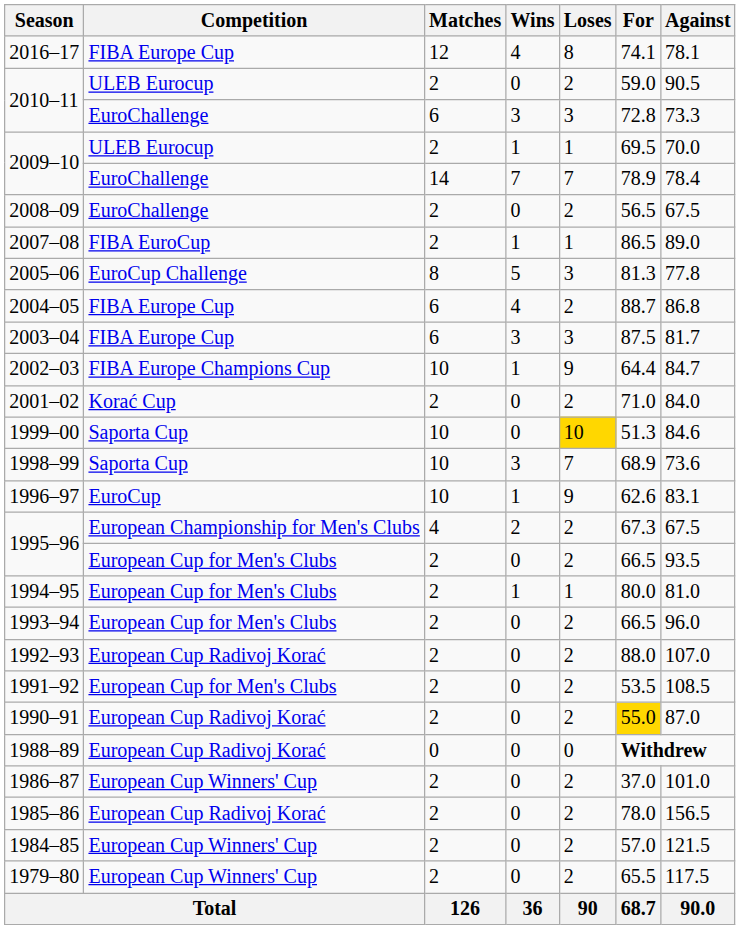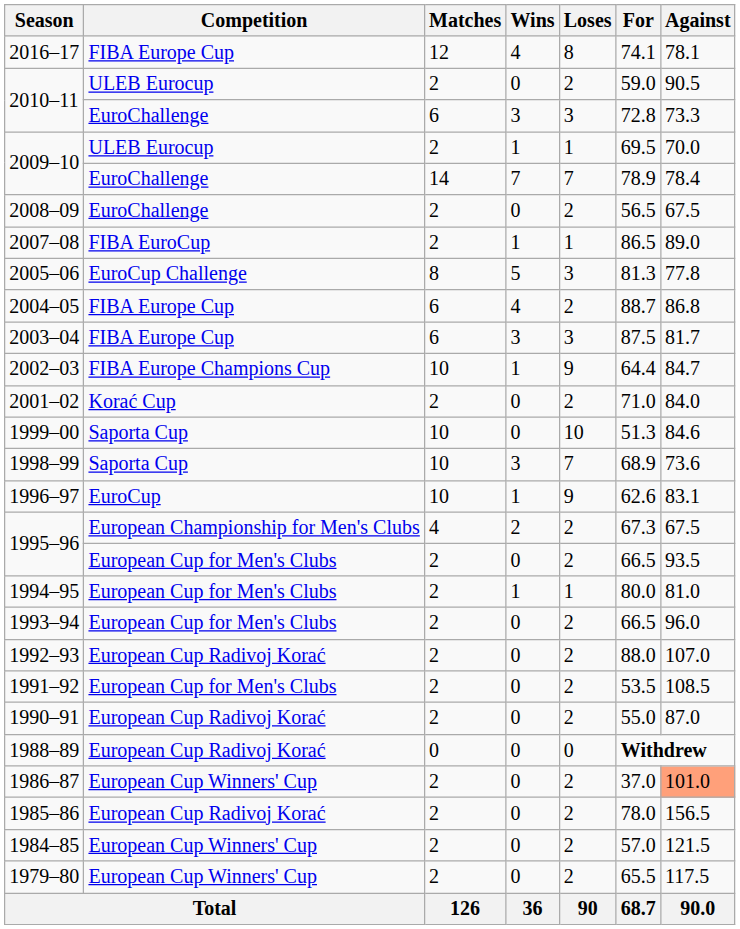(574, 432) gold background -> (574, 432) no background
(638, 718) gold background -> (638, 718) no background
(687, 781) no background -> (687, 781) lightsalmon background
